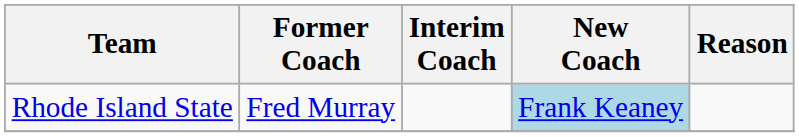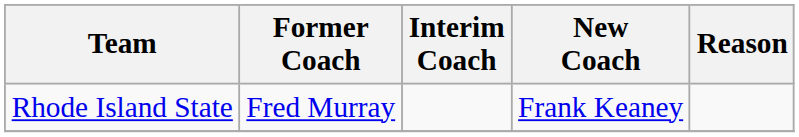(601, 107) lightblue background -> (601, 107) no background
